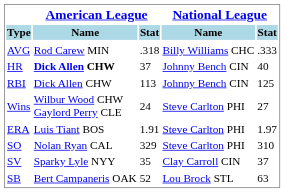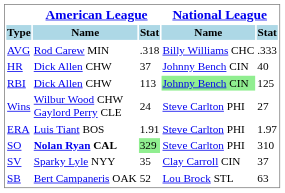(74, 66) bold -> (73, 66) normal
(206, 83) no background -> (206, 83) lightgreen background
(73, 145) normal -> (75, 145) bold
(148, 145) no background -> (148, 145) lightgreen background
